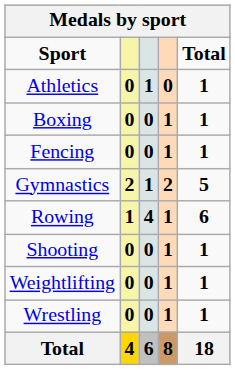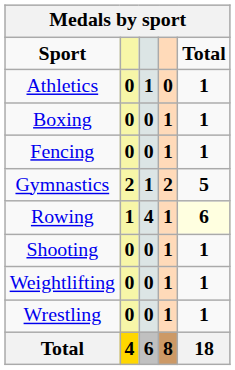(204, 217) no background -> (204, 217) lightyellow background
